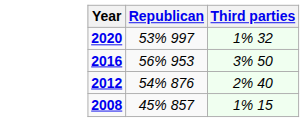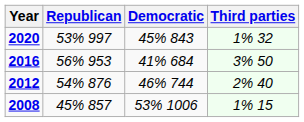+ column: (166, 17)
